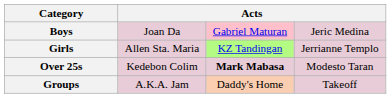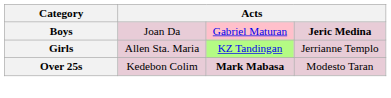(340, 31) normal -> (340, 31) bold
- row: (61, 84)
